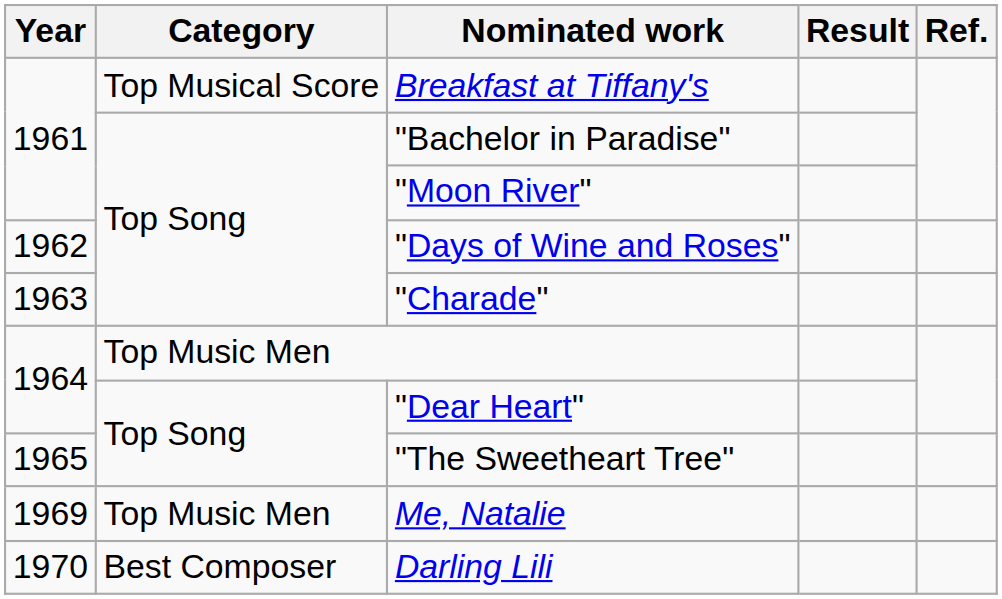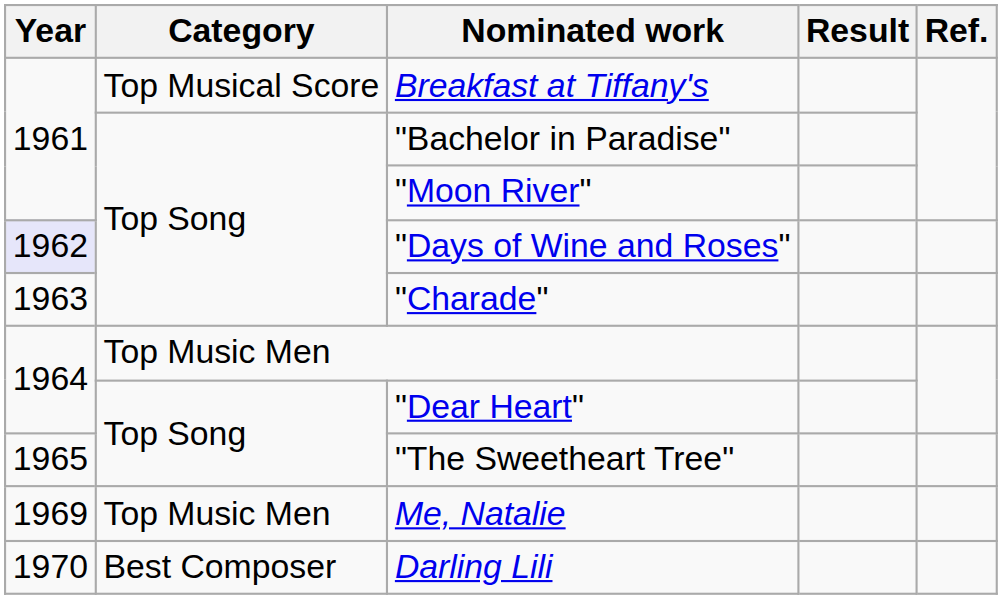(50, 245) no background -> (50, 245) lavender background
